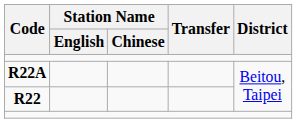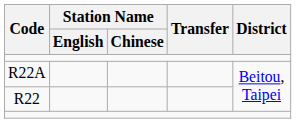(27, 73) bold -> (27, 73) normal
(27, 98) bold -> (27, 98) normal
